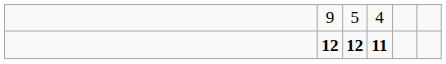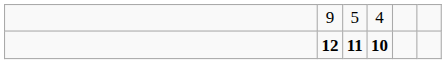(355, 44) 12 -> (355, 44) 11
(380, 44) 11 -> (380, 44) 10
